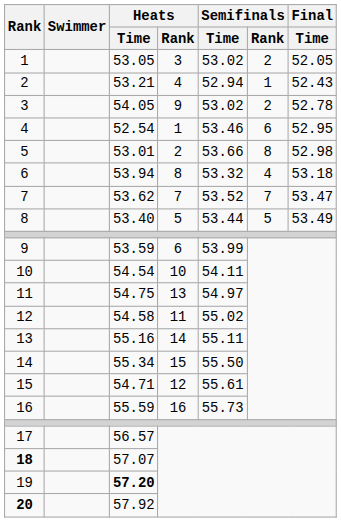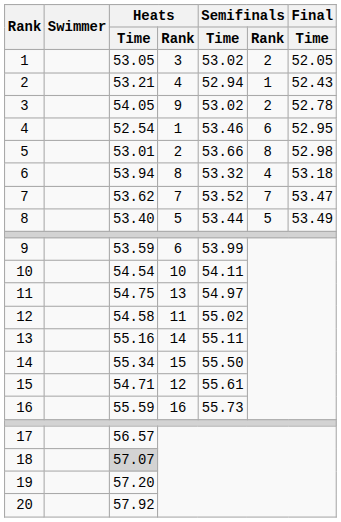(25, 460) bold -> (25, 460) normal
(134, 460) no background -> (134, 460) lightgrey background
(134, 483) bold -> (134, 483) normal
(25, 505) bold -> (25, 505) normal
